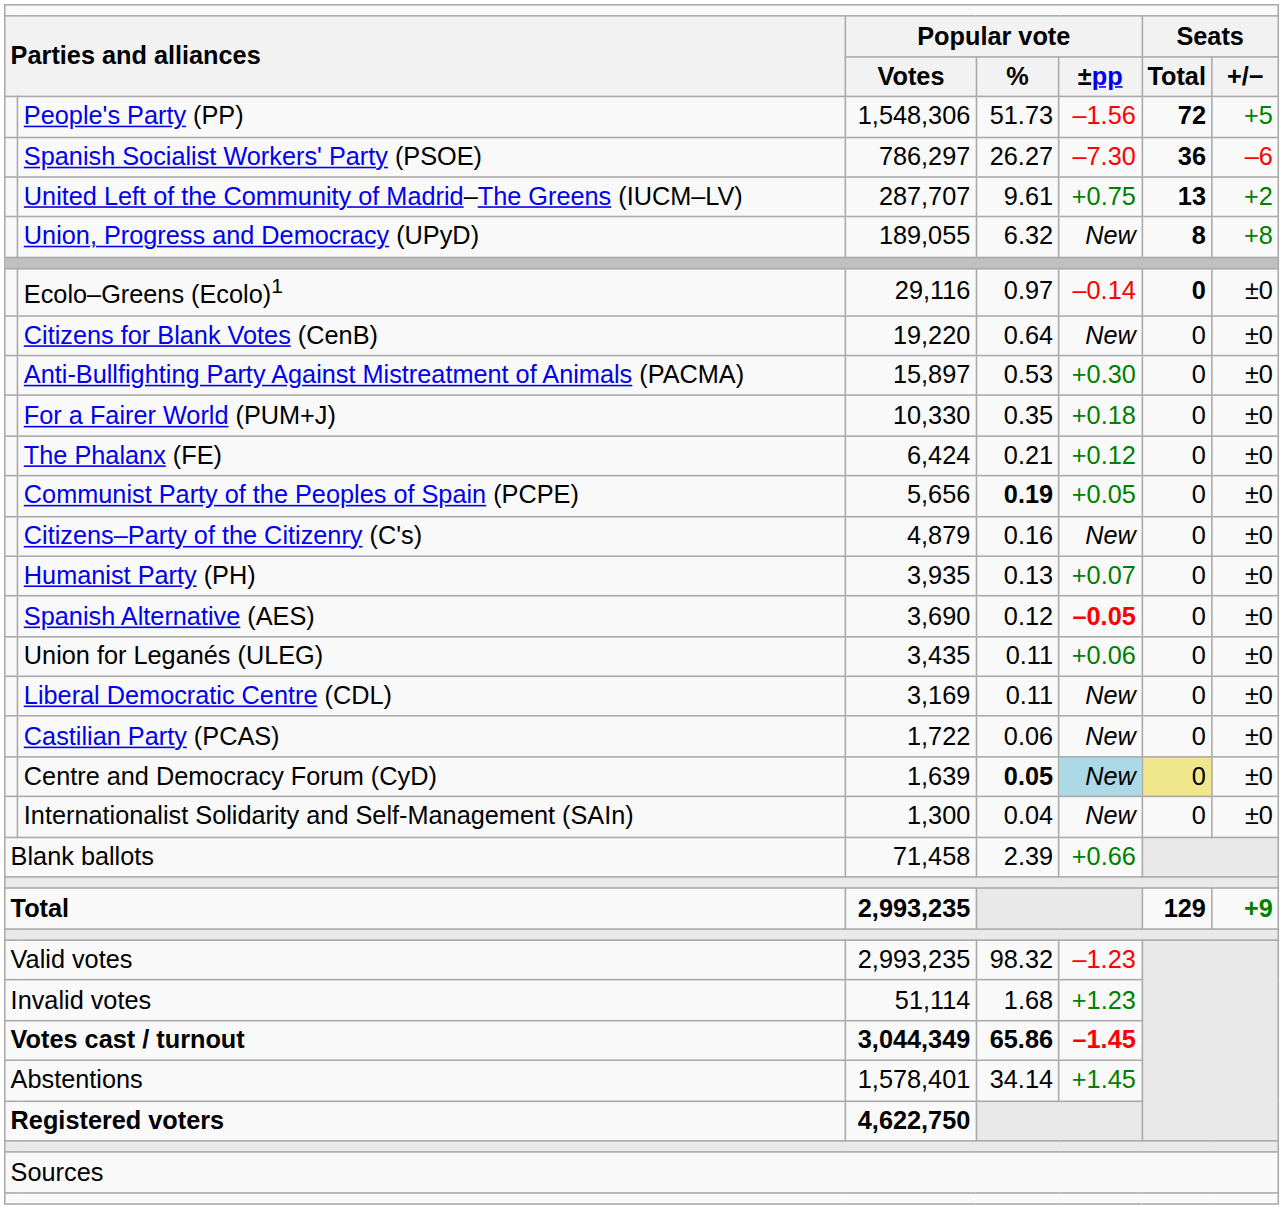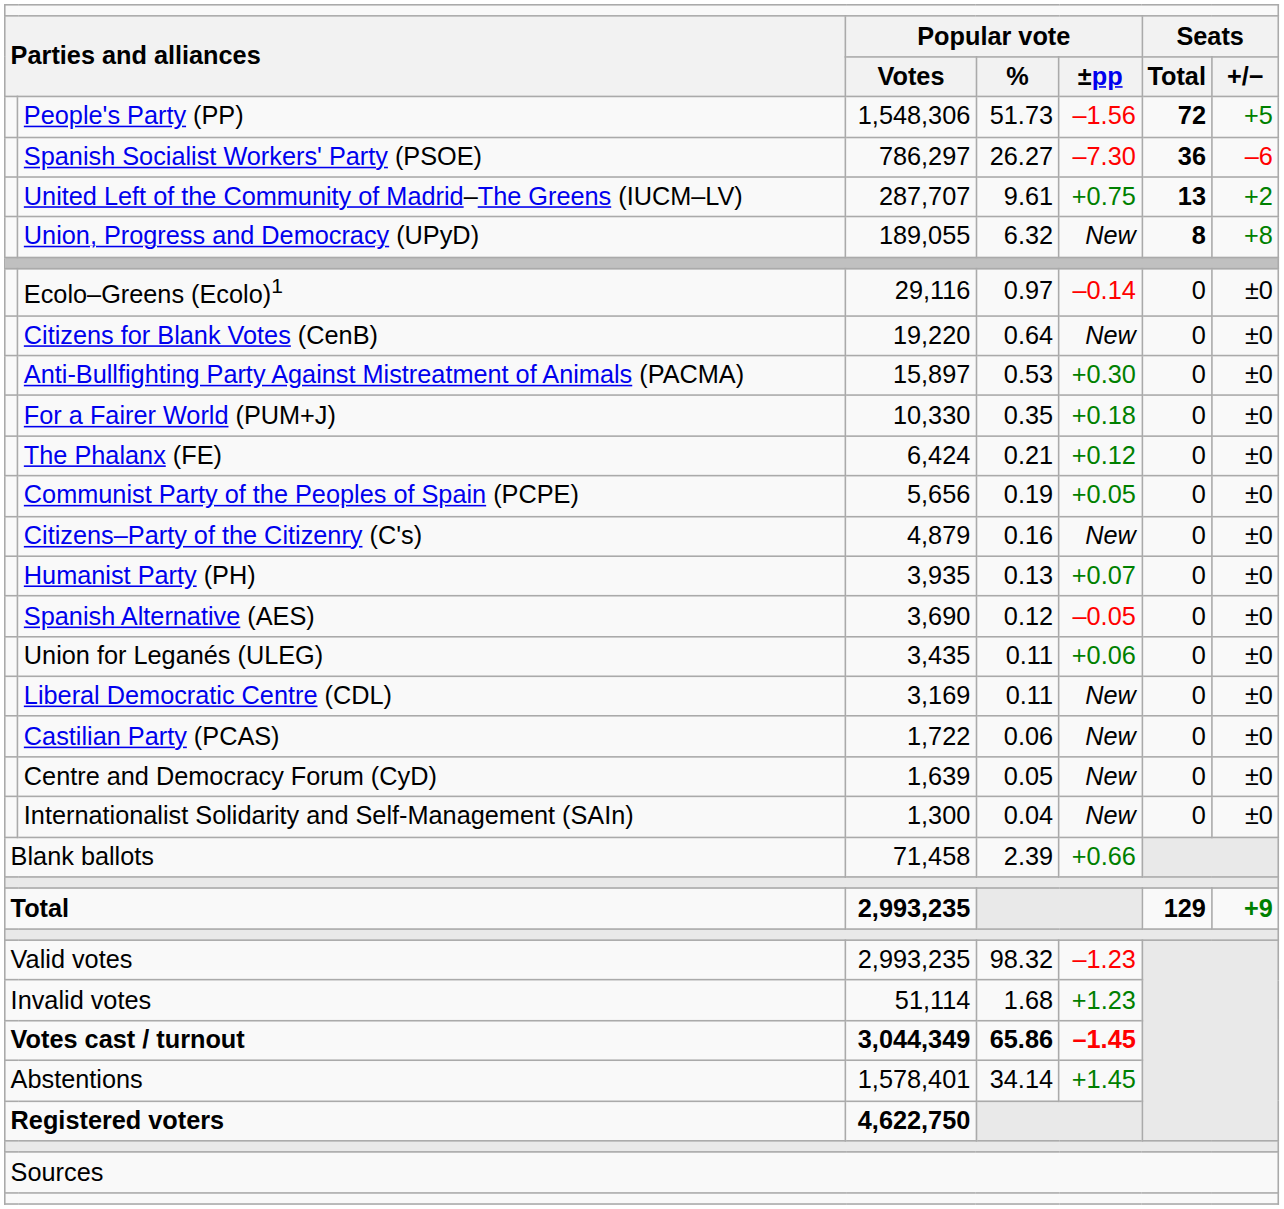(1199, 291) bold -> (1199, 291) normal
(1028, 495) bold -> (1028, 495) normal
(1104, 615) bold -> (1104, 615) normal
(1028, 776) bold -> (1028, 776) normal
(1110, 776) lightblue background -> (1110, 776) no background
(1199, 776) khaki background -> (1199, 776) no background
